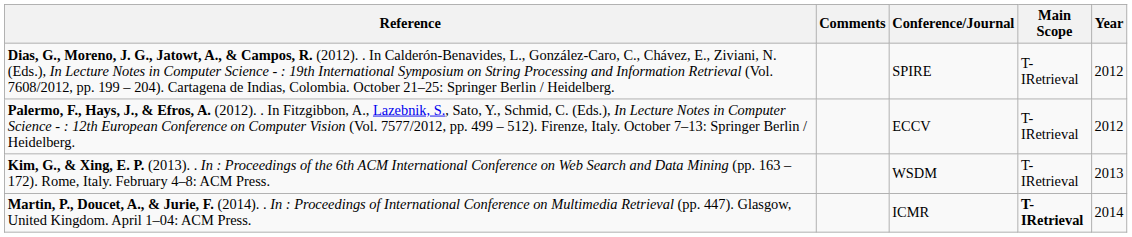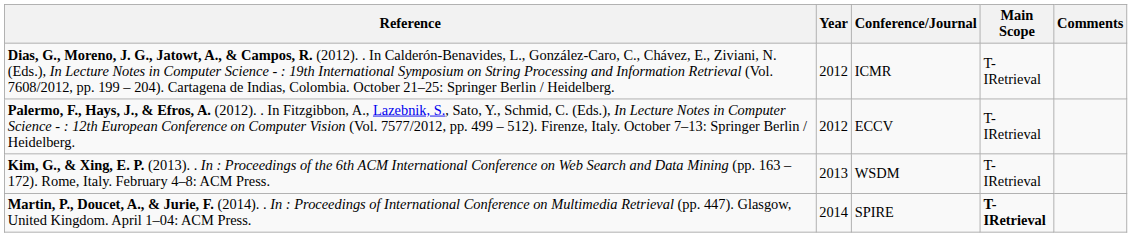columns swapped: (1109, 24) <-> (852, 24)
(912, 71) SPIRE -> (873, 71) ICMR
(911, 212) ICMR -> (874, 212) SPIRE
